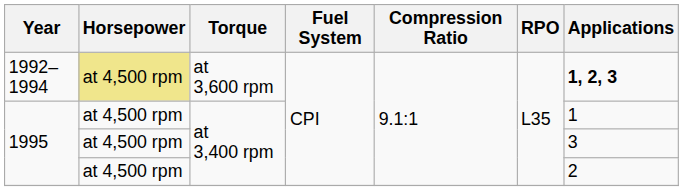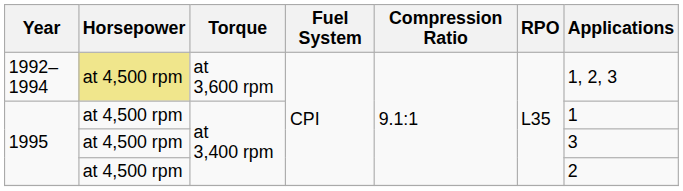(592, 76) bold -> (592, 76) normal
